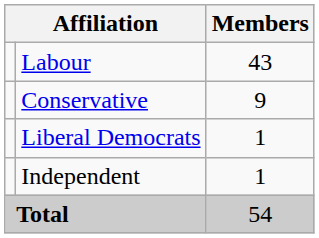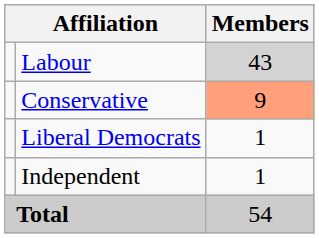(260, 61) no background -> (260, 61) lightgrey background
(260, 99) no background -> (260, 99) lightsalmon background
